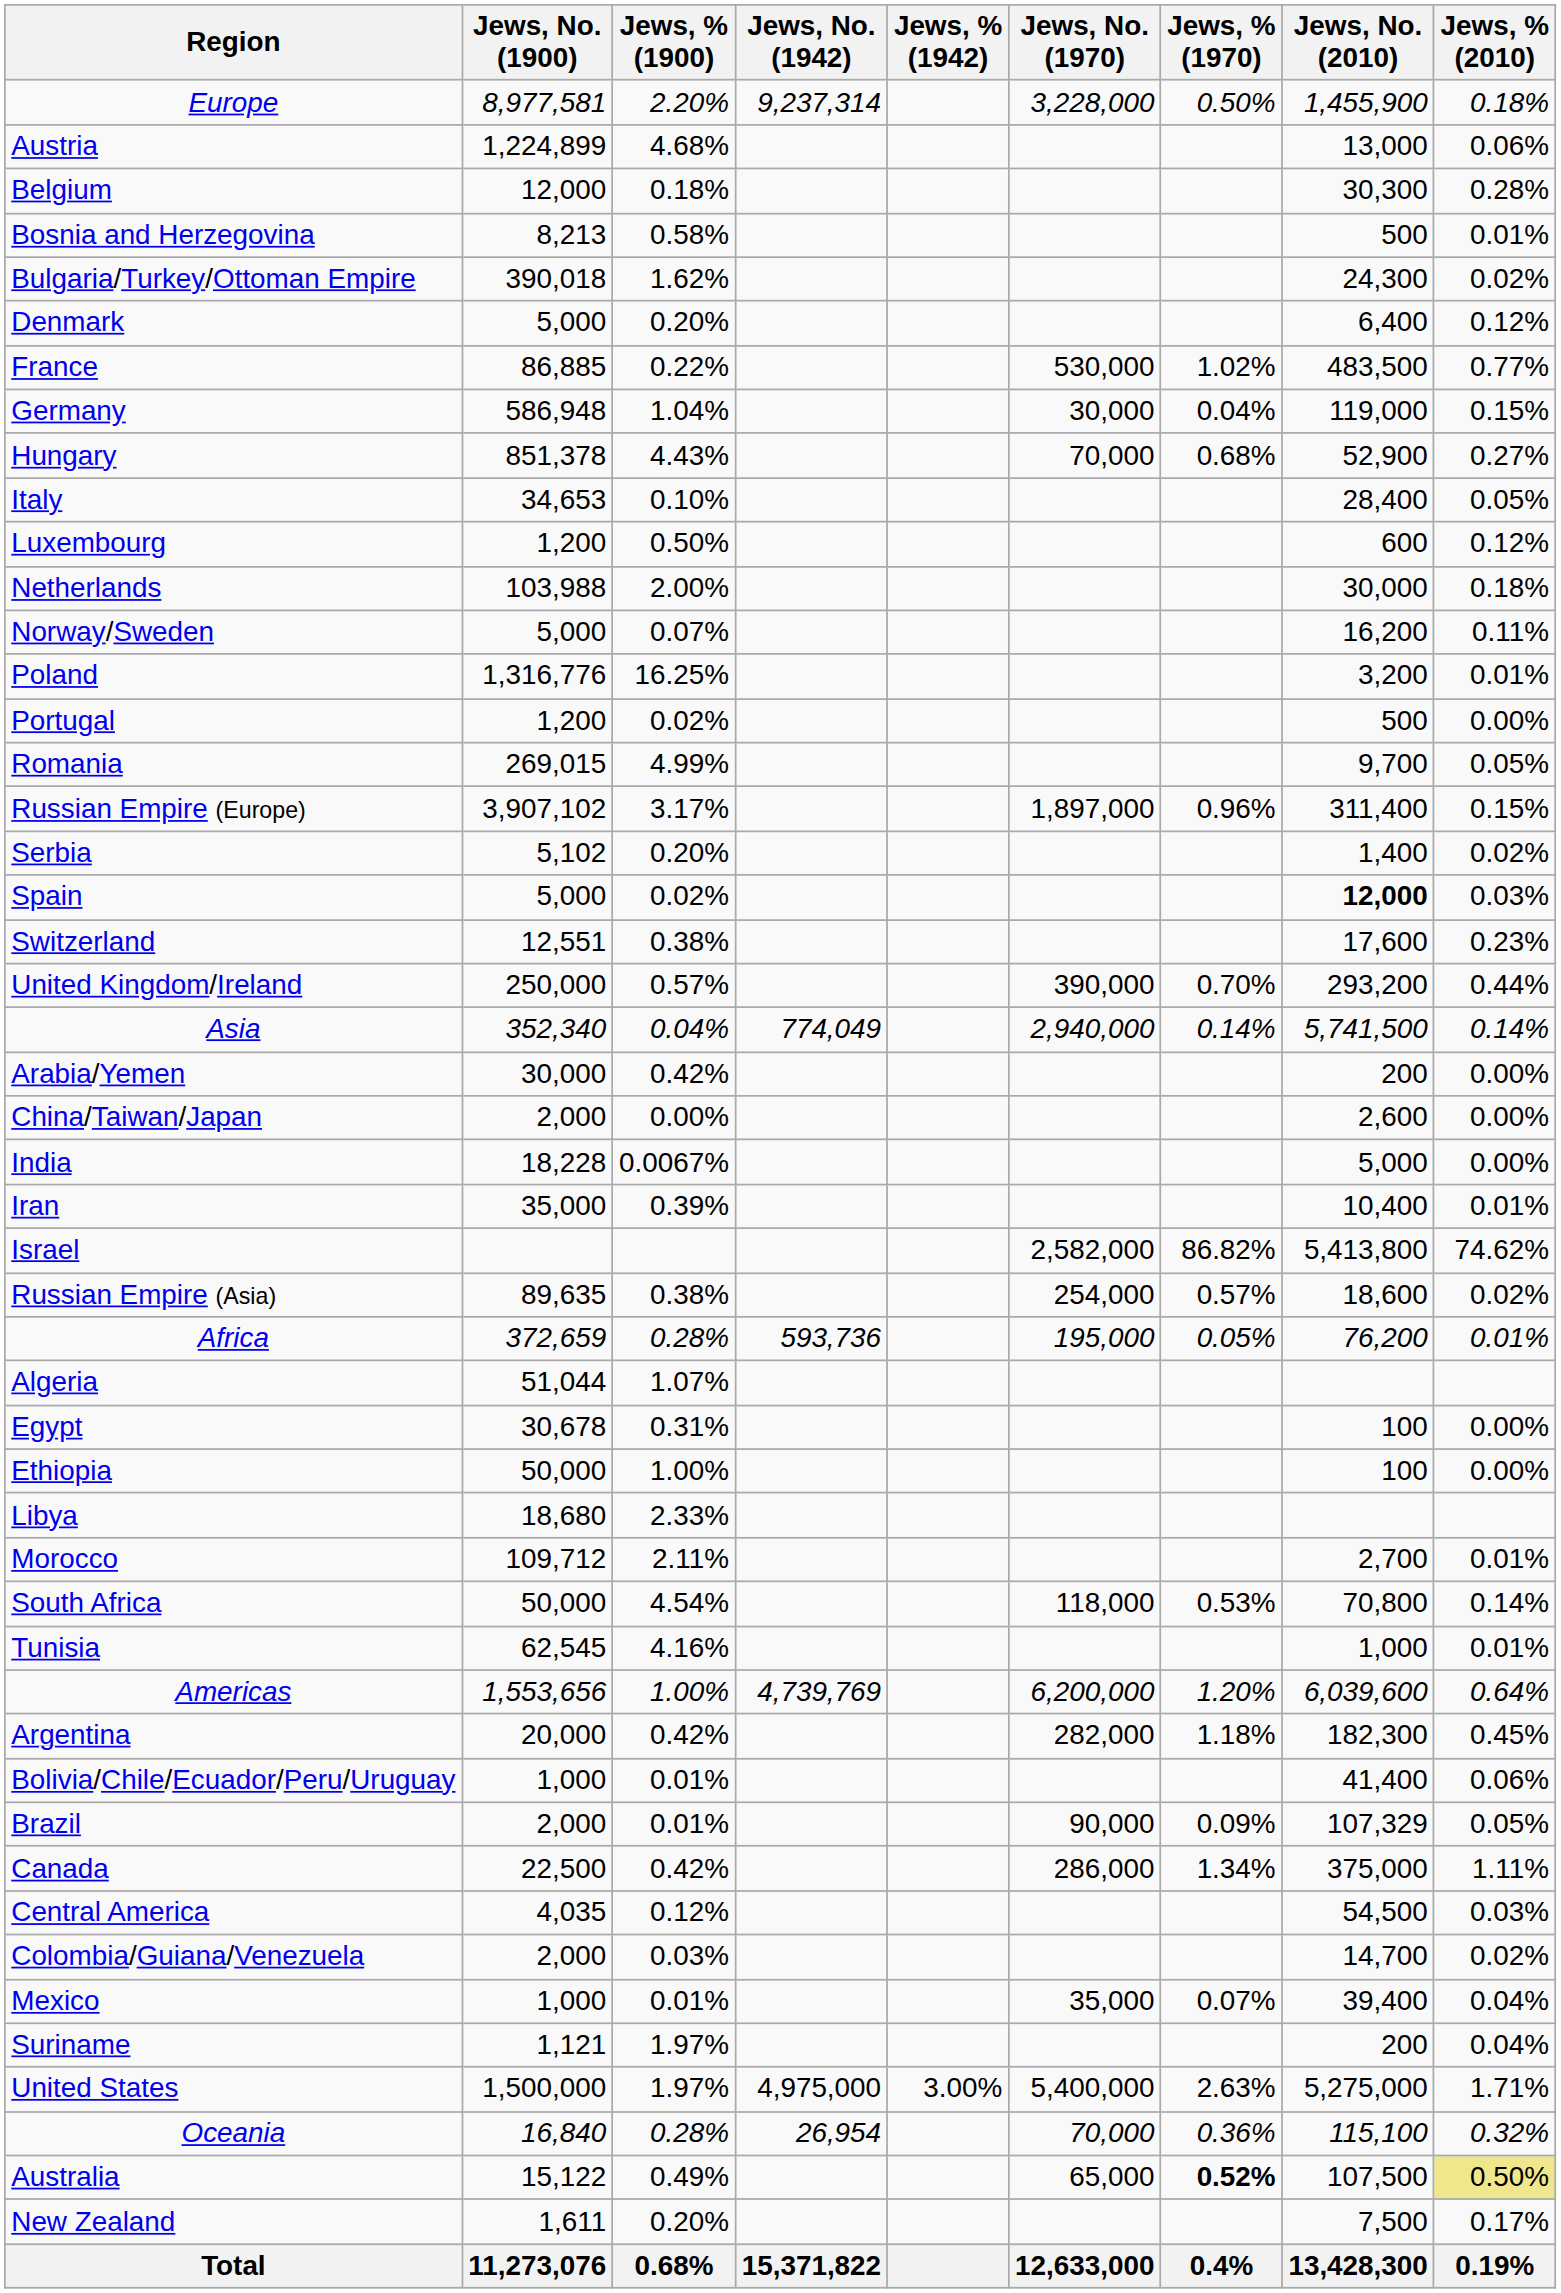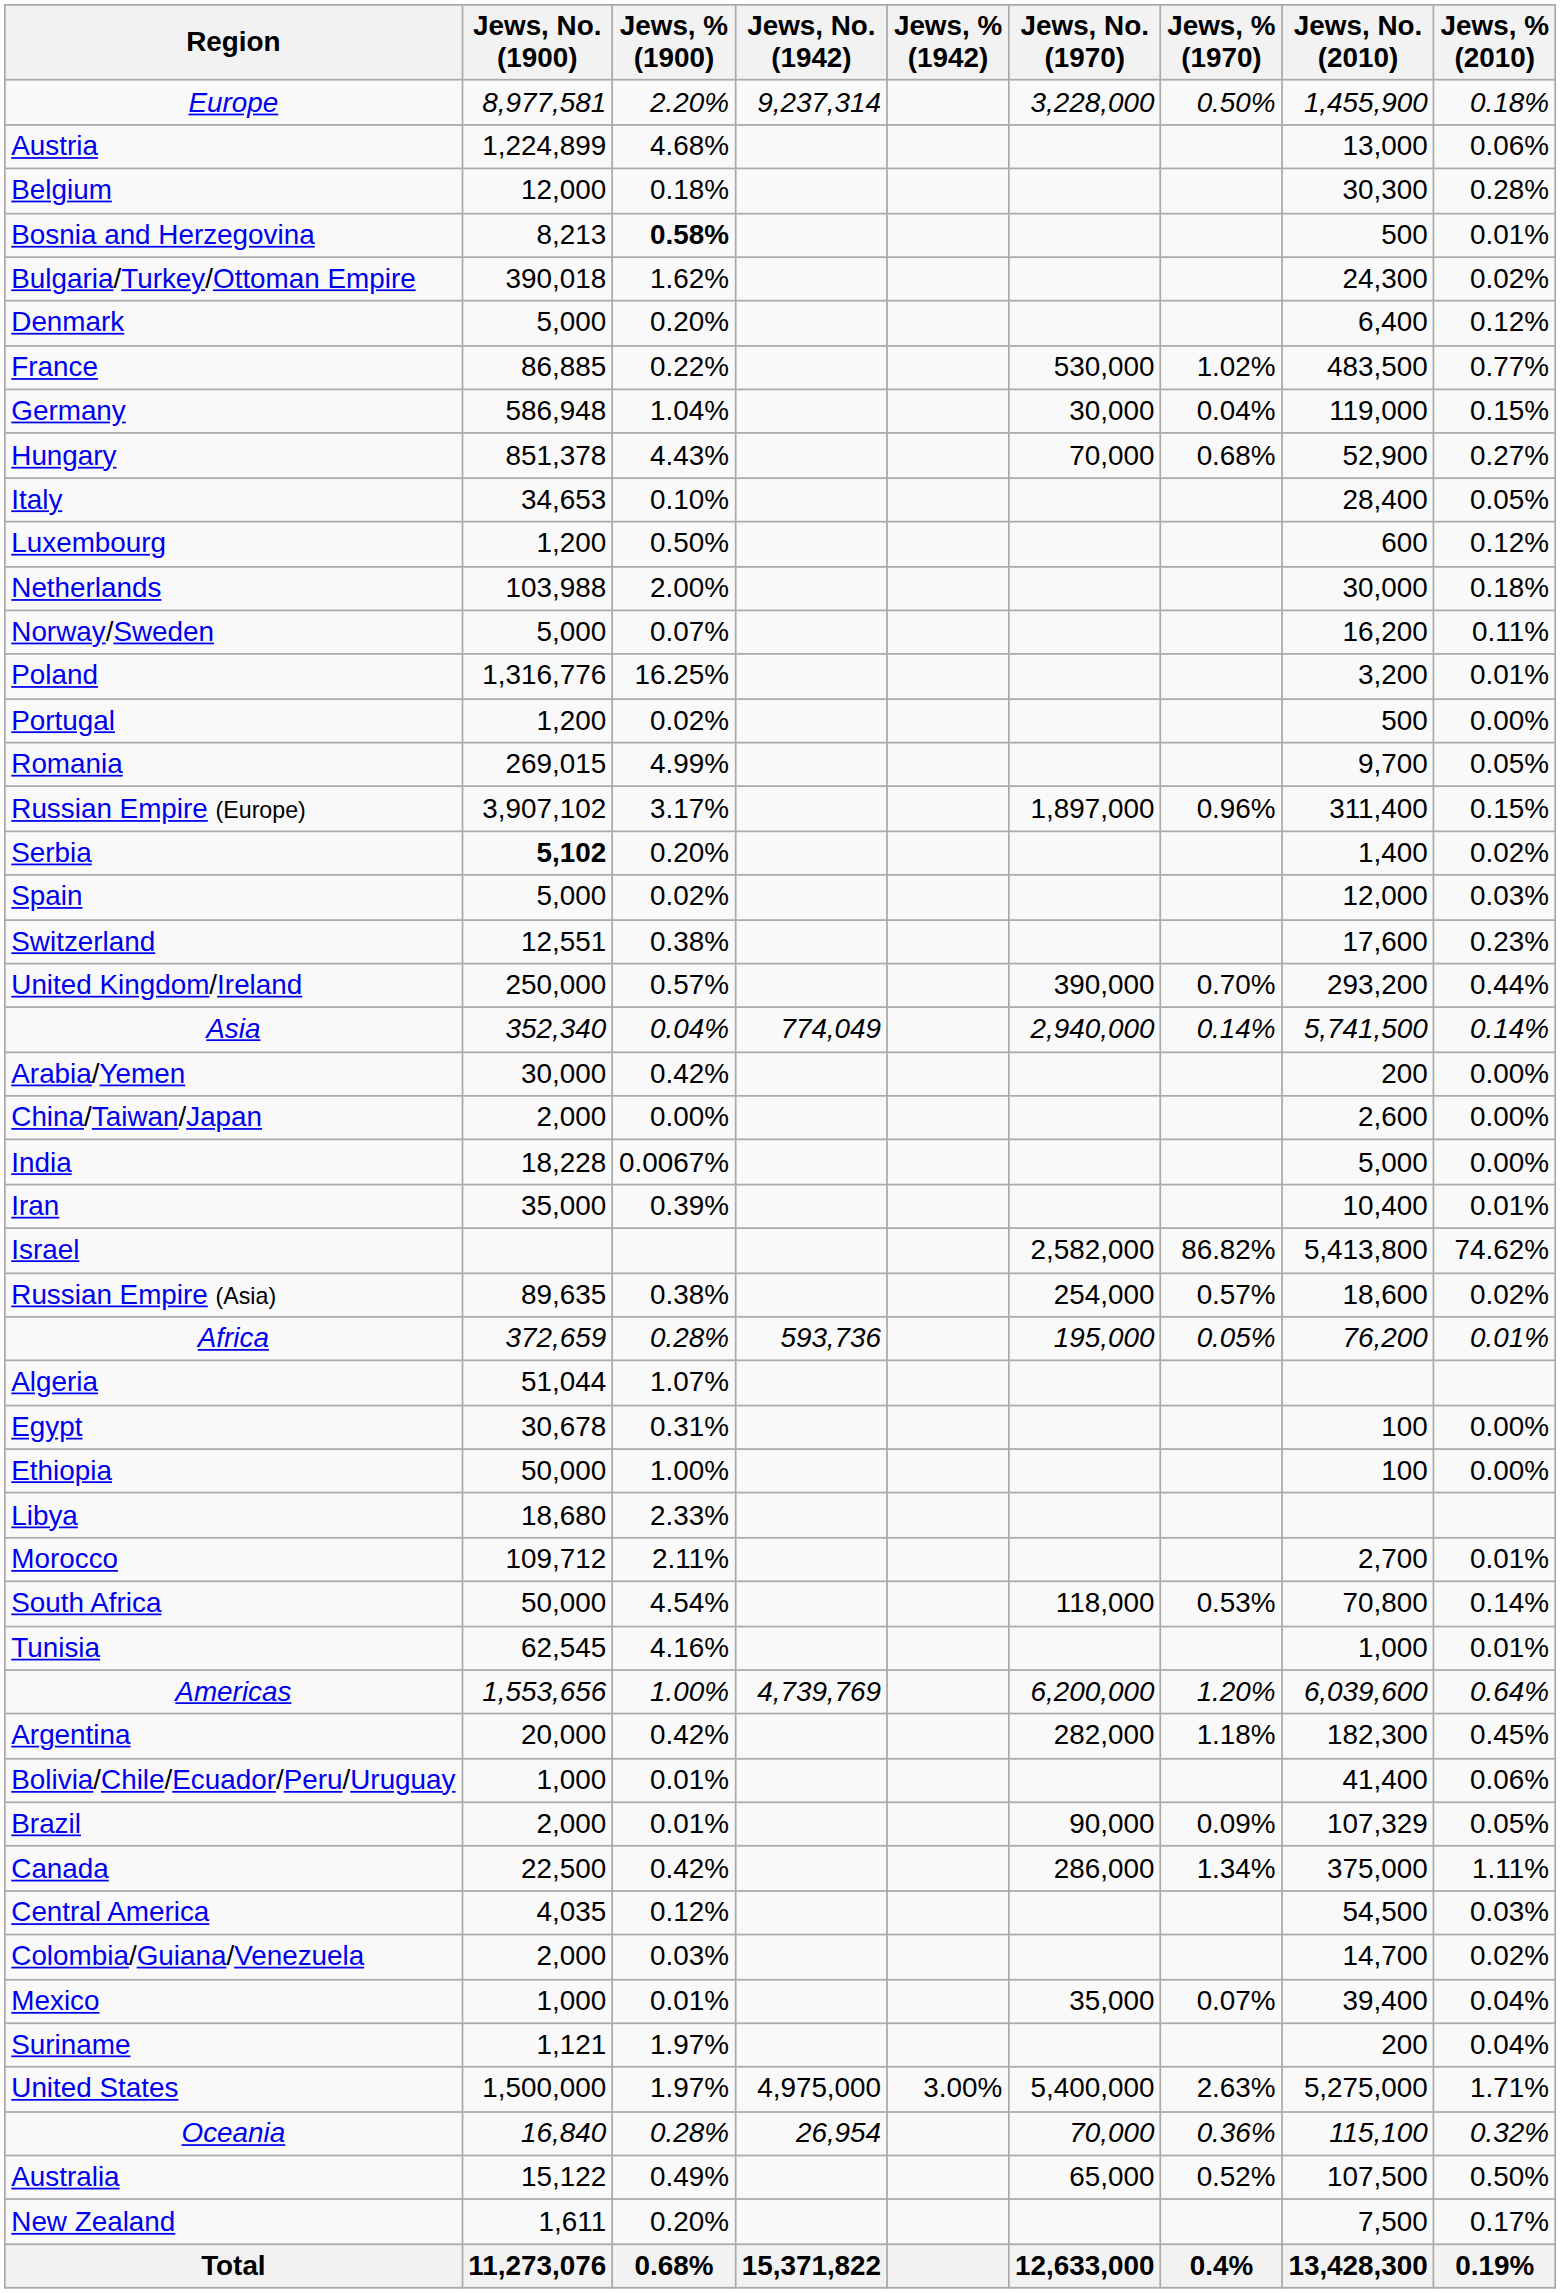(689, 234) normal -> (689, 234) bold
(571, 852) normal -> (571, 852) bold
(1385, 896) bold -> (1385, 896) normal
(1236, 2177) bold -> (1236, 2177) normal
(1509, 2177) khaki background -> (1509, 2177) no background
